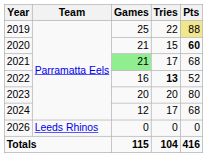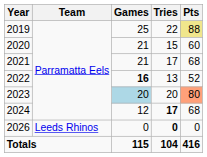(194, 45) bold -> (194, 45) normal
(143, 62) lightgreen background -> (143, 62) no background
(143, 78) normal -> (143, 78) bold
(172, 78) bold -> (172, 78) normal
(143, 95) no background -> (143, 95) lightblue background
(194, 95) no background -> (194, 95) lightsalmon background
(172, 111) normal -> (172, 111) bold
(175, 128) normal -> (175, 128) bold
